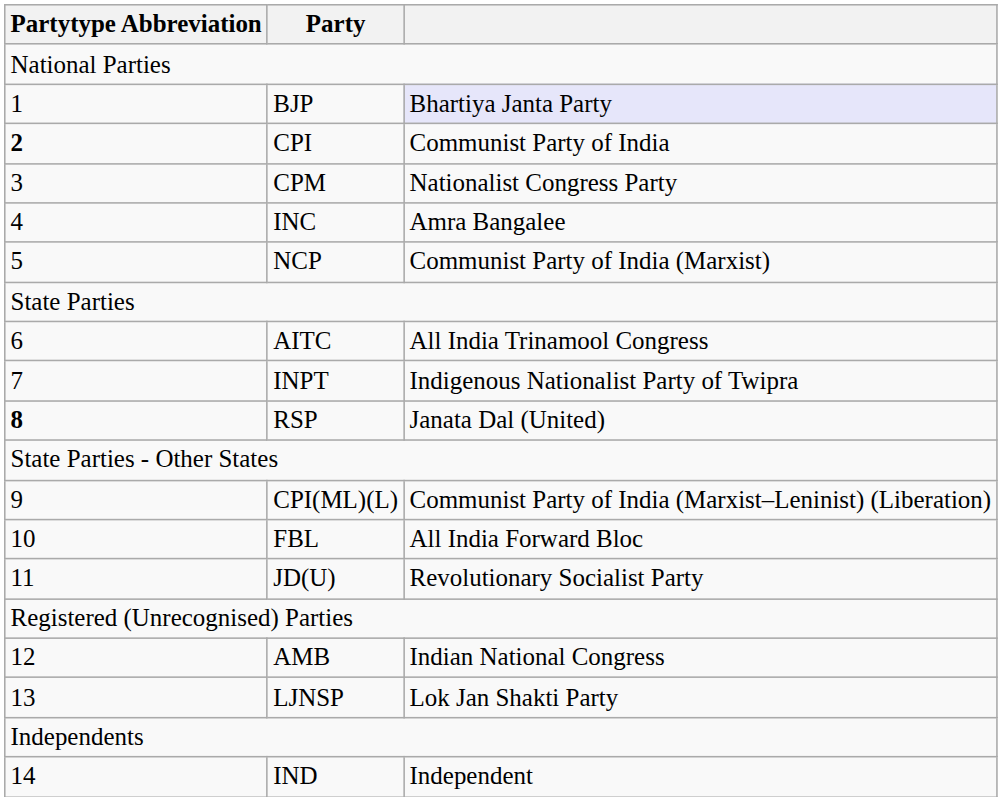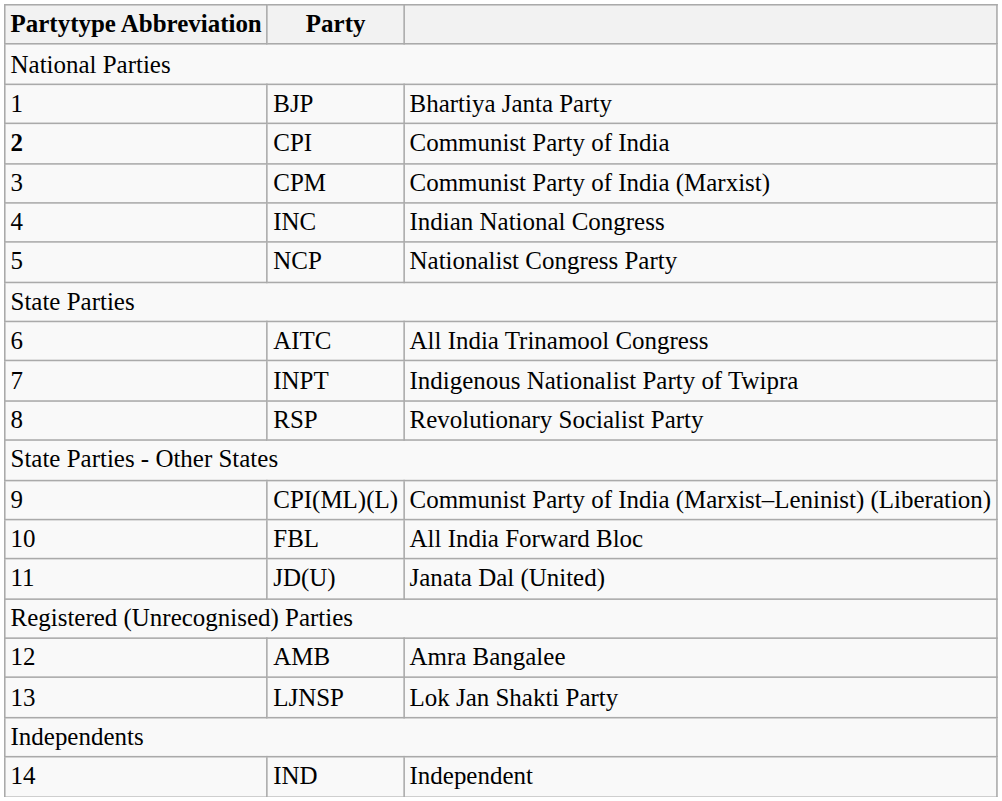(511, 103) lavender background -> (511, 103) no background
(543, 182) Nationalist Congress Party -> (590, 182) Communist Party of India (Marxist)
(487, 222) Amra Bangalee -> (537, 222) Indian National Congress
(590, 261) Communist Party of India (Marxist) -> (543, 261) Nationalist Congress Party
(17, 420) bold -> (17, 420) normal
(507, 420) Janata Dal (United) -> (556, 420) Revolutionary Socialist Party
(556, 578) Revolutionary Socialist Party -> (507, 578) Janata Dal (United)
(537, 657) Indian National Congress -> (487, 657) Amra Bangalee
